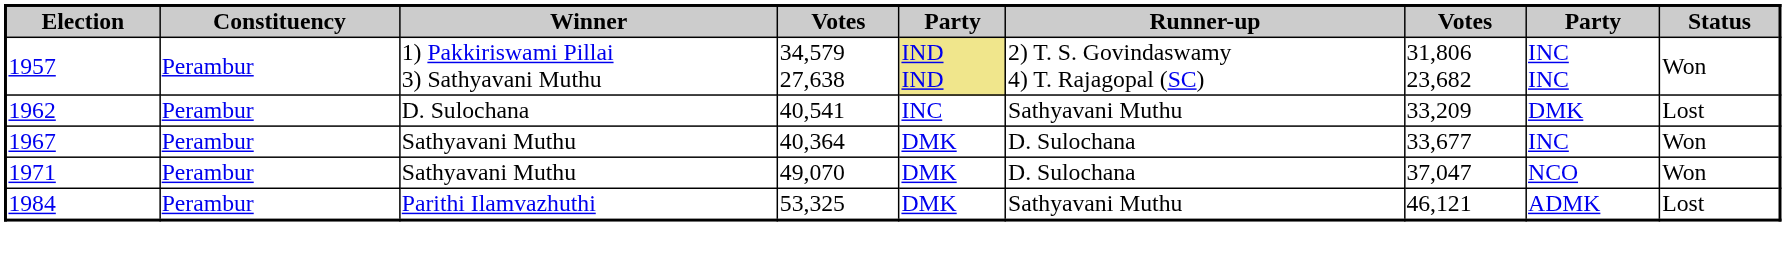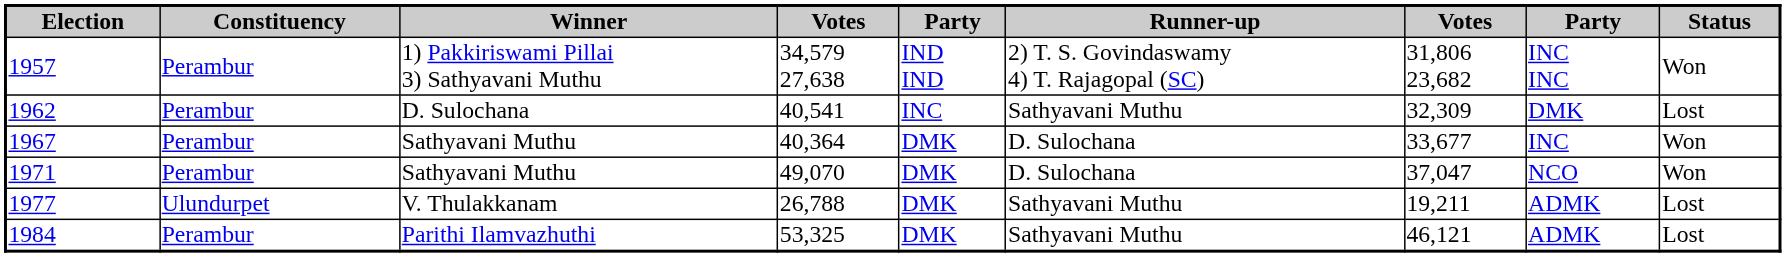(922, 65) khaki background -> (922, 65) no background
(1439, 110) 33,209 -> (1439, 110) 32,309
+ row: (32, 203)
